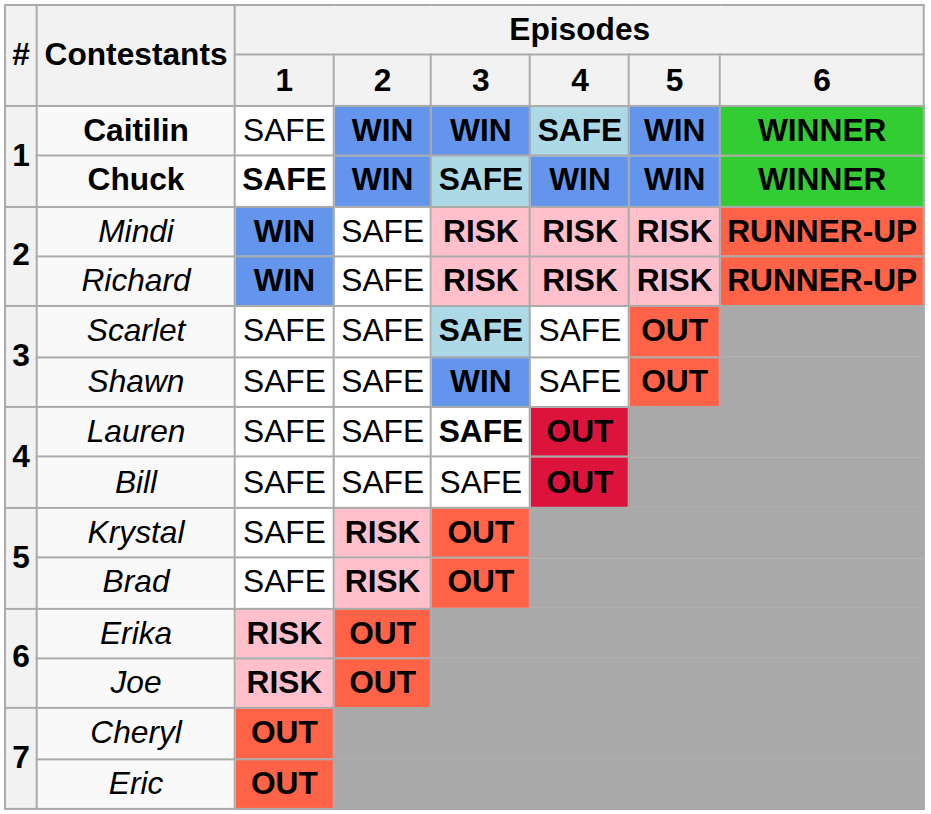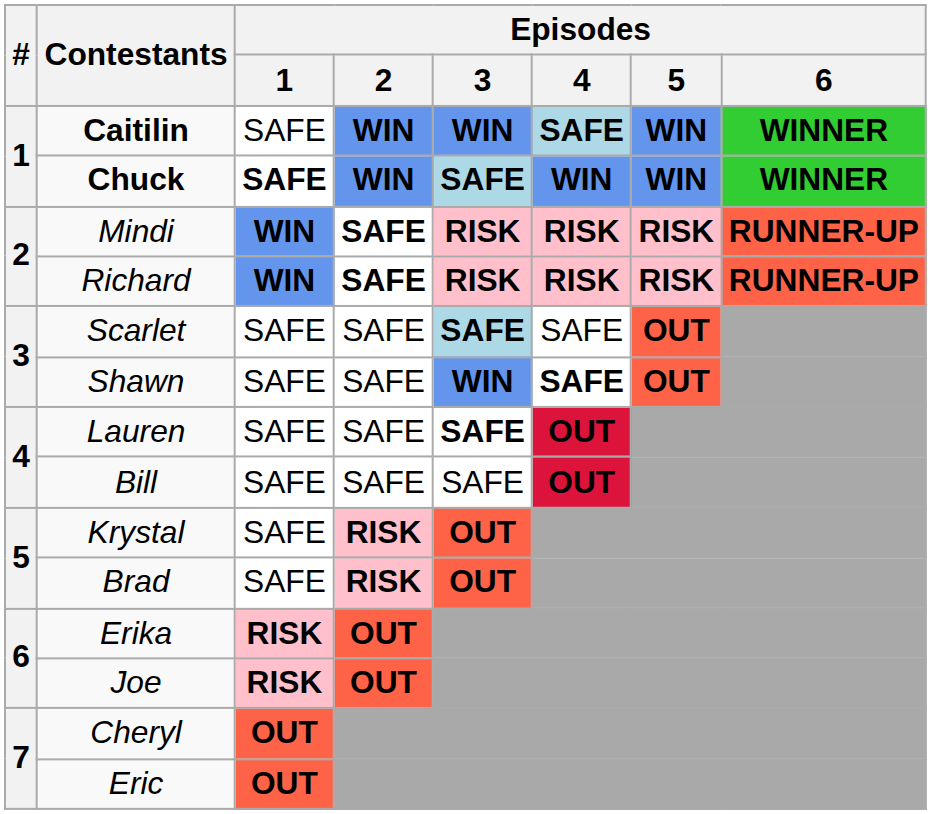(383, 230) normal -> (384, 230) bold
(383, 280) normal -> (384, 280) bold
(580, 381) normal -> (582, 381) bold
